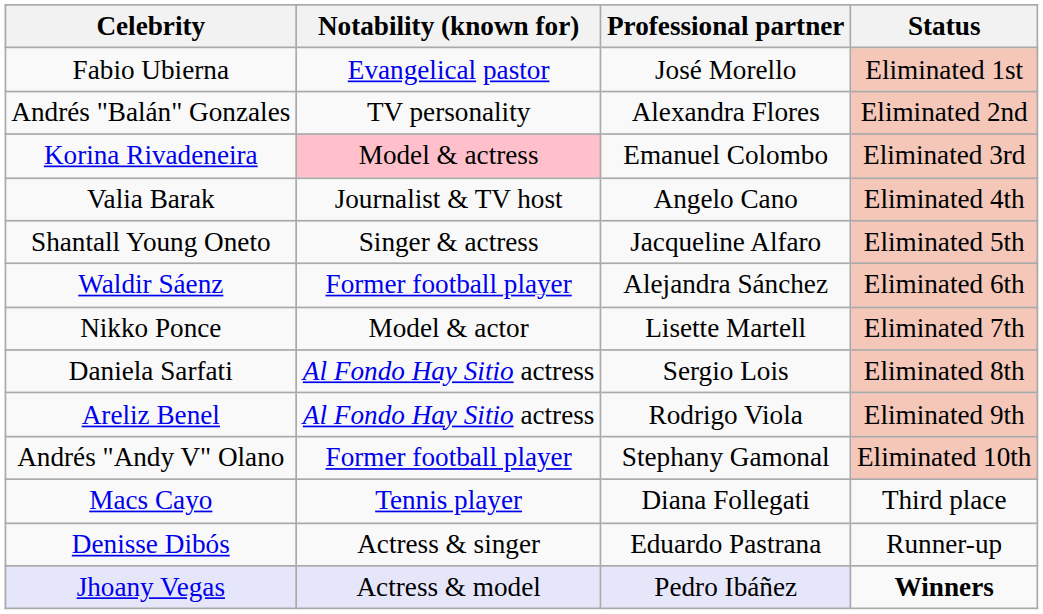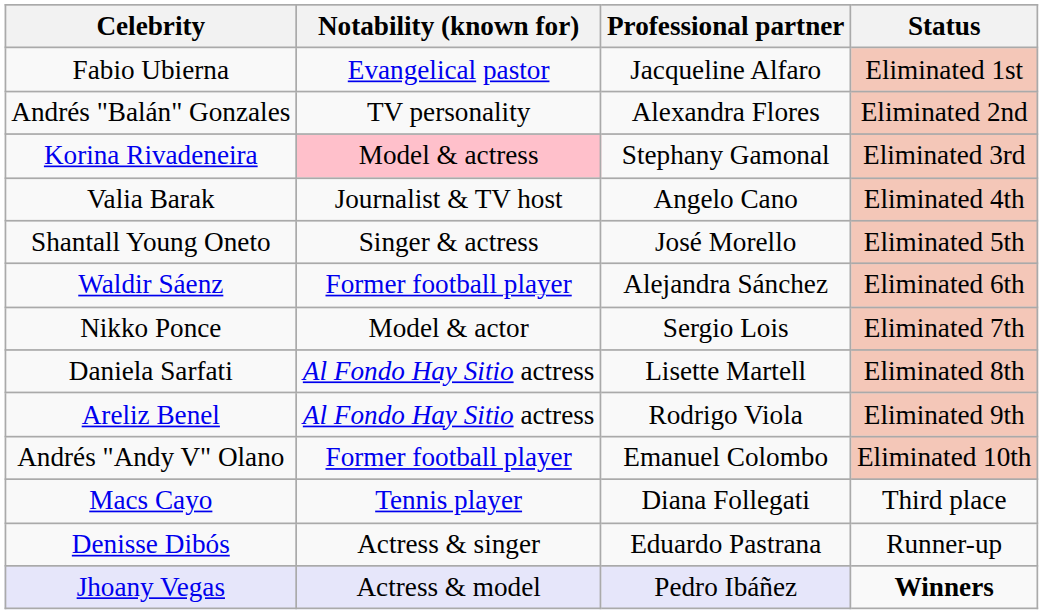(726, 69) José Morello -> (726, 69) Jacqueline Alfaro
(726, 155) Emanuel Colombo -> (726, 155) Stephany Gamonal
(726, 241) Jacqueline Alfaro -> (726, 241) José Morello
(726, 328) Lisette Martell -> (726, 328) Sergio Lois
(726, 371) Sergio Lois -> (726, 371) Lisette Martell
(726, 457) Stephany Gamonal -> (726, 457) Emanuel Colombo
